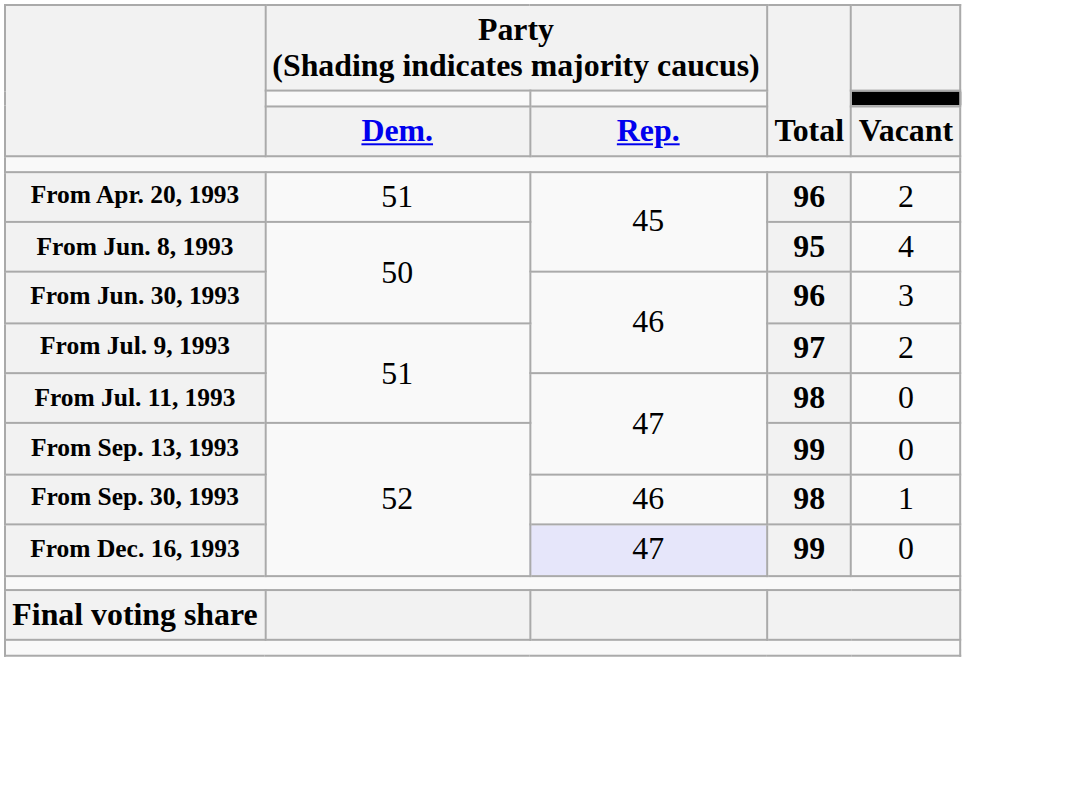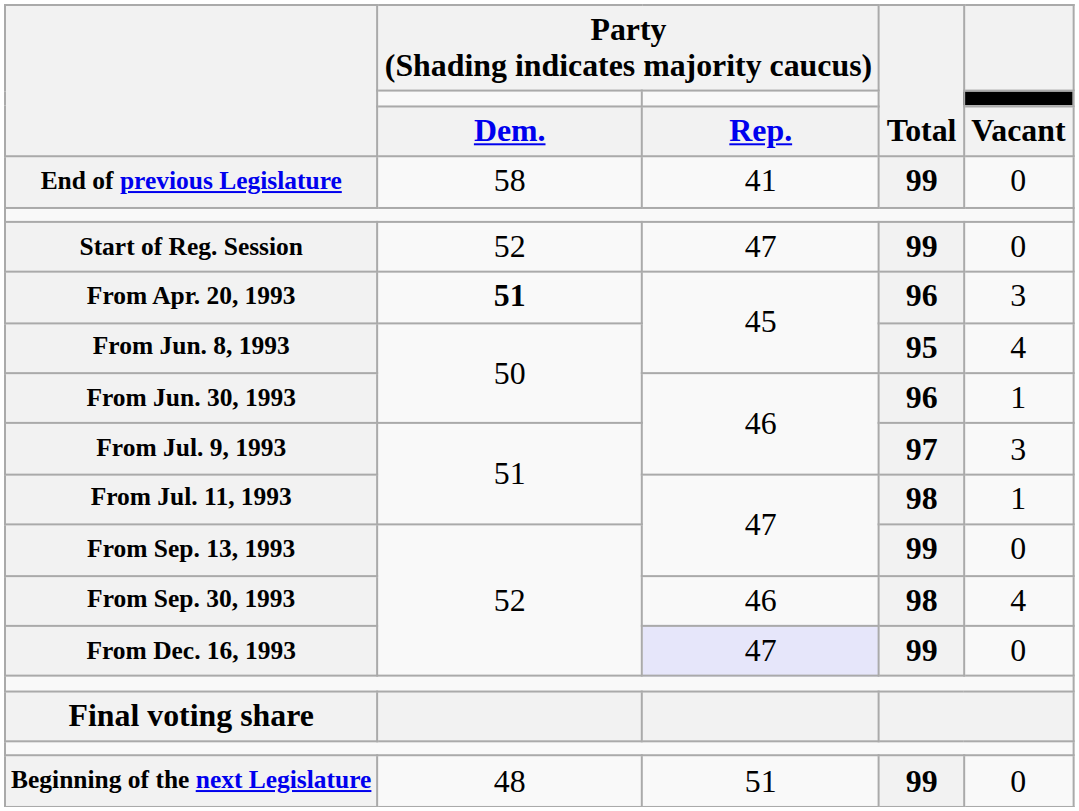+ row: (191, 181)
+ row: (191, 246)
(397, 195) normal -> (510, 296) bold
(906, 195) 2 -> (1018, 296) 3
(906, 296) 3 -> (1018, 397) 1
(906, 347) 2 -> (1018, 448) 3
(906, 397) 0 -> (1018, 498) 1
(906, 498) 1 -> (1018, 599) 4
+ row: (191, 780)
